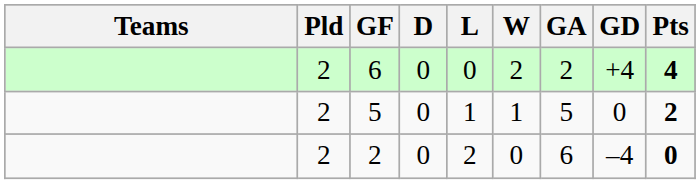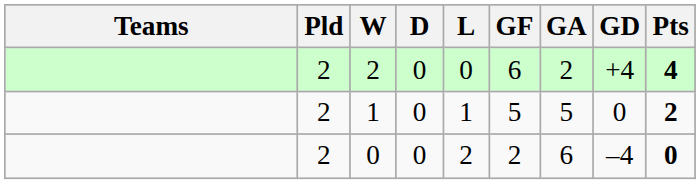columns swapped: (516, 26) <-> (375, 26)
